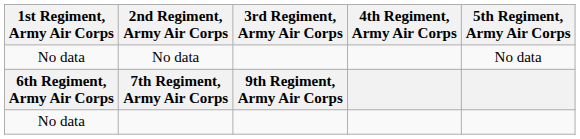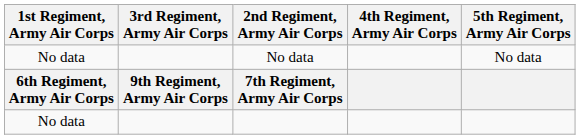columns swapped: (176, 24) <-> (290, 24)
